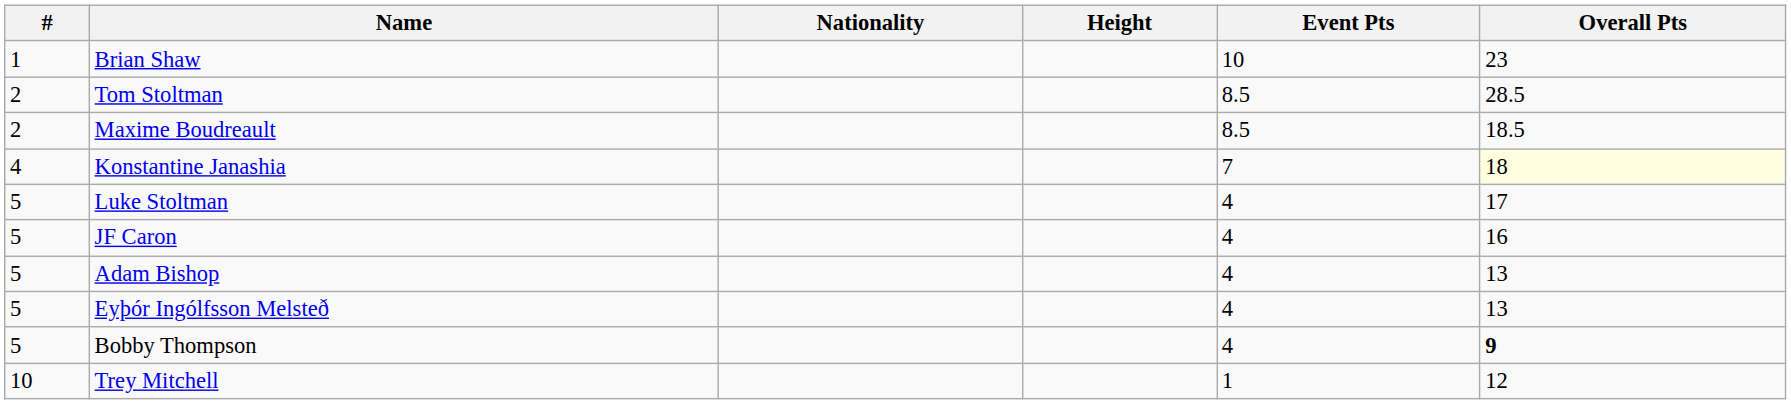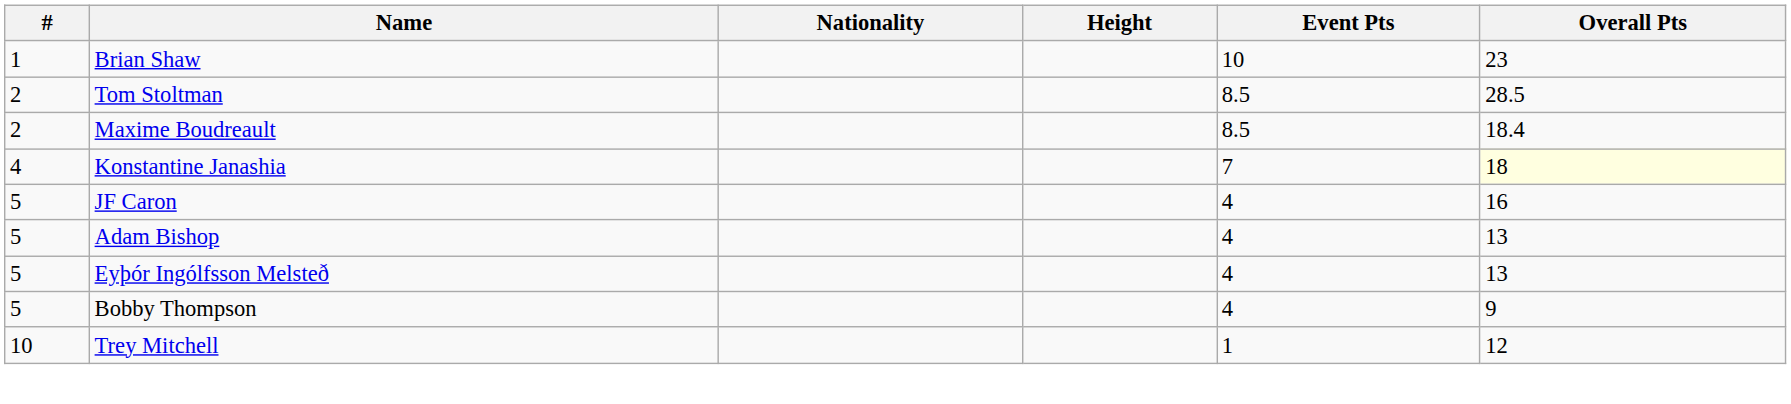(1505, 130) 18.5 -> (1505, 130) 18.4
- row: (161, 201)
(1491, 344) bold -> (1491, 309) normal
